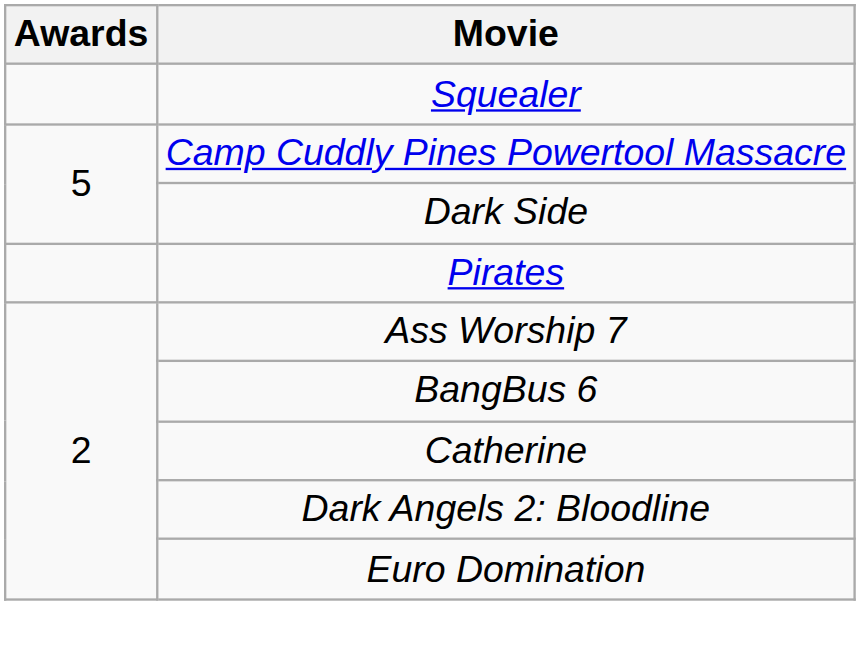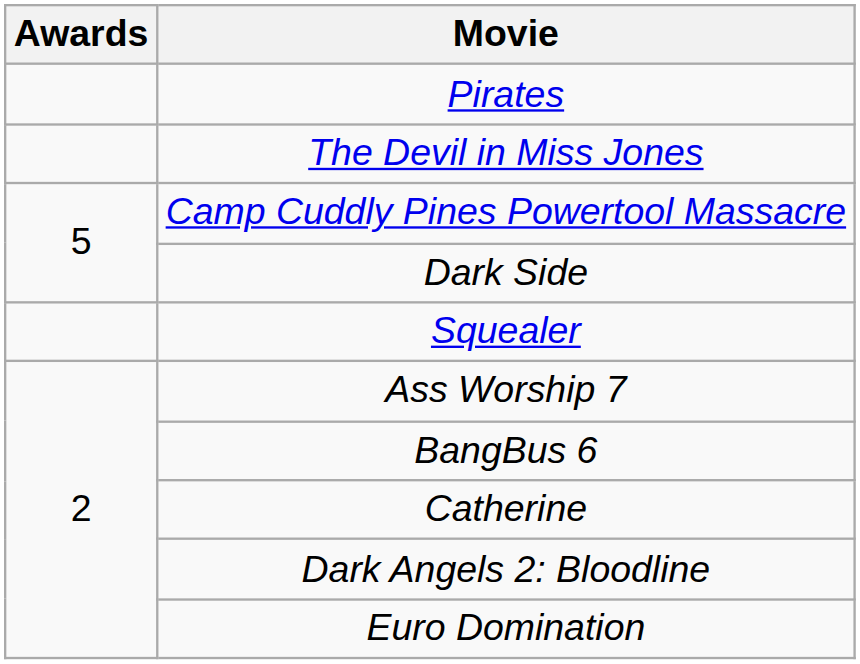rows swapped: (506, 271) <-> (506, 93)
+ row: (506, 152)
